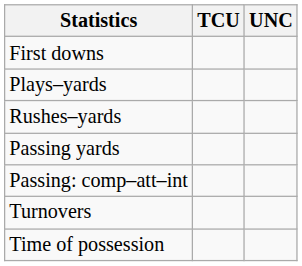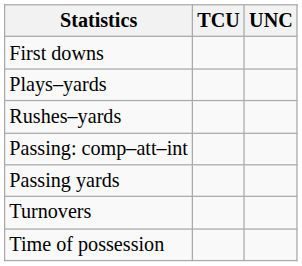rows swapped: (64, 148) <-> (99, 180)
